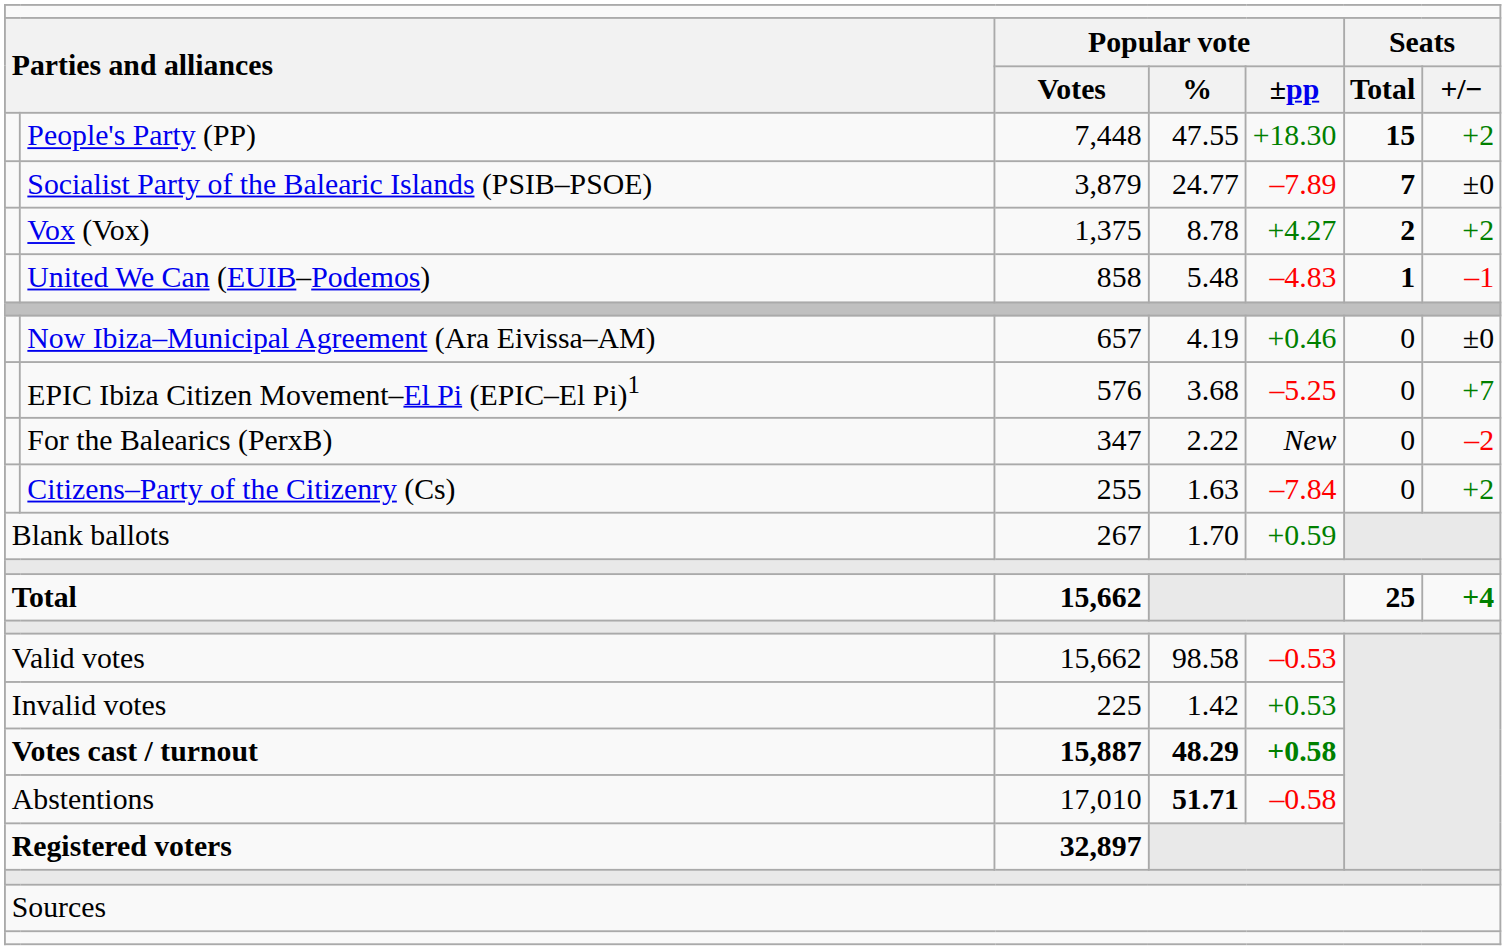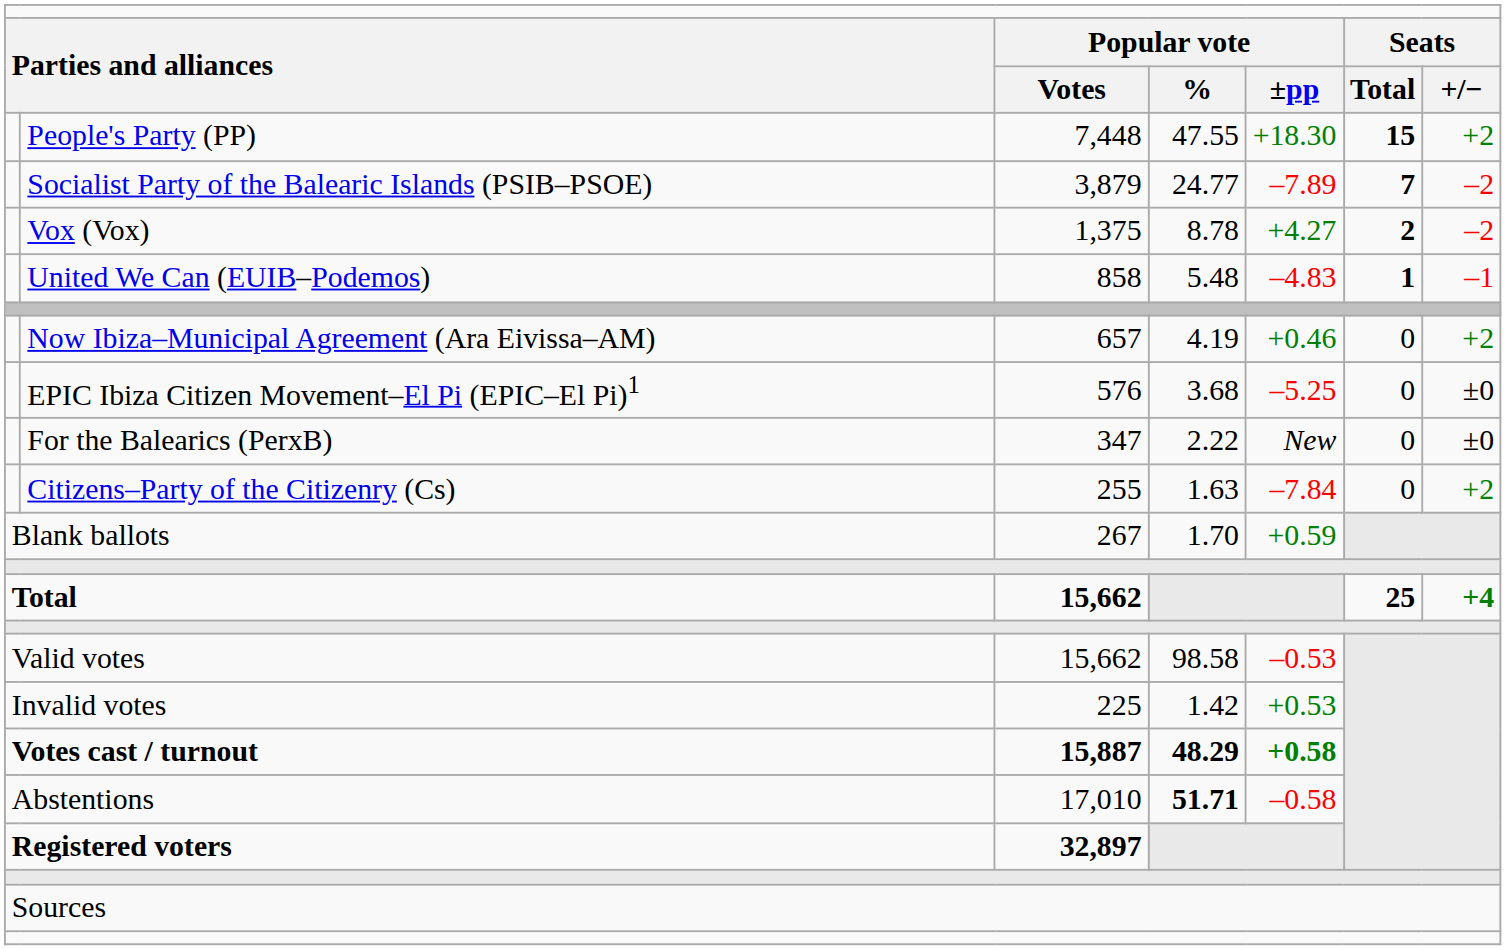(1478, 183) ±0 -> (1479, 183) –2
(1478, 230) +2 -> (1479, 230) –2
(1478, 338) ±0 -> (1478, 338) +2
(1478, 389) +7 -> (1478, 389) ±0
(1479, 441) –2 -> (1478, 441) ±0
